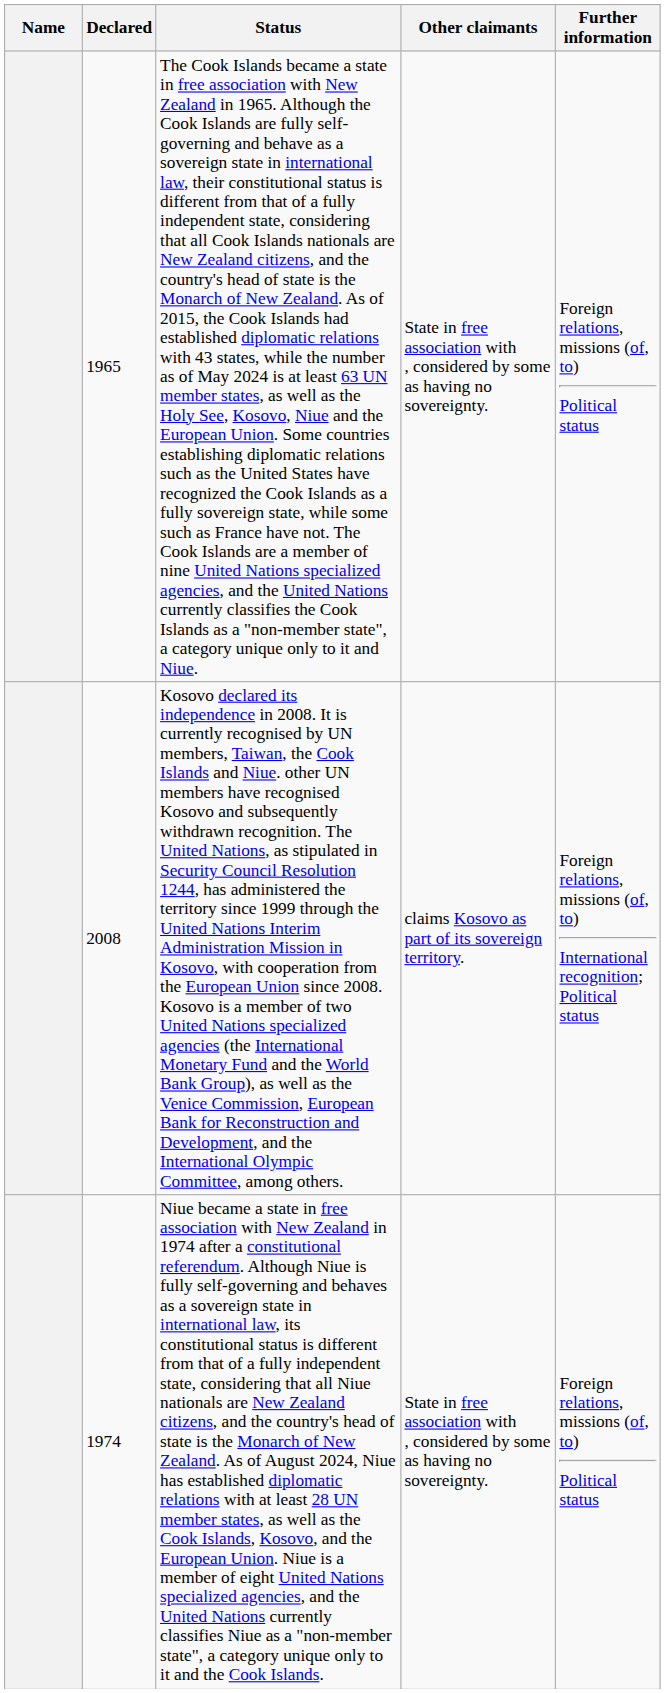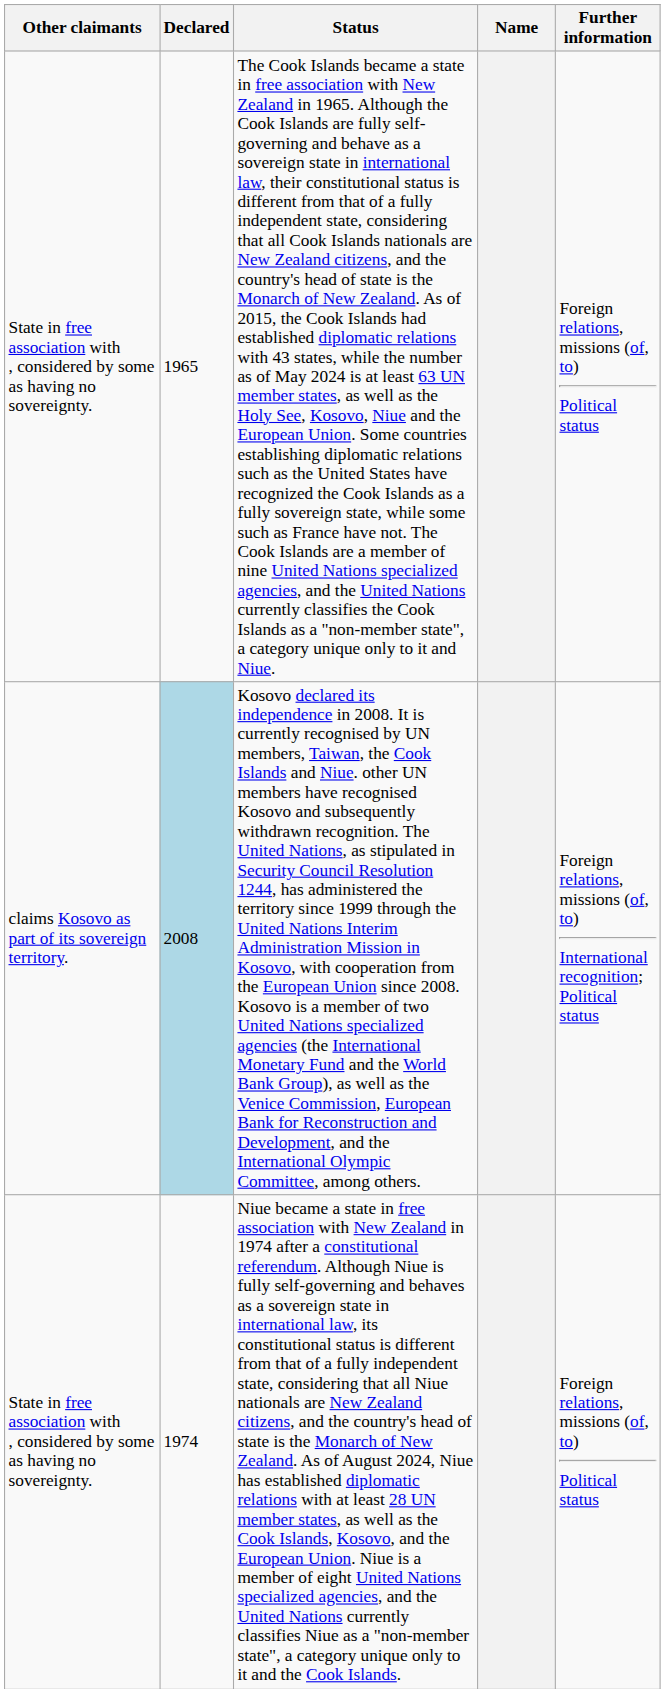columns swapped: (43, 27) <-> (478, 27)
(103, 938) no background -> (181, 938) lightblue background
